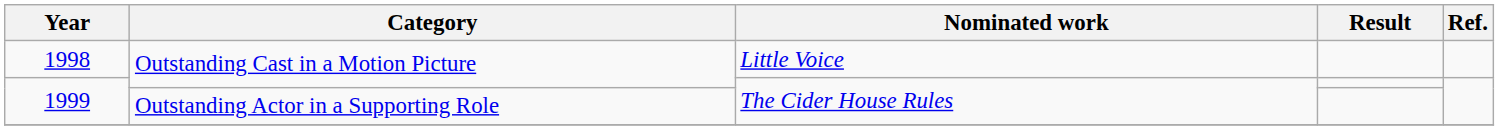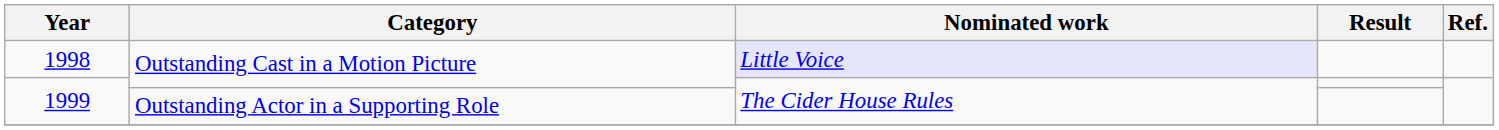(792, 58) no background -> (792, 58) lavender background
